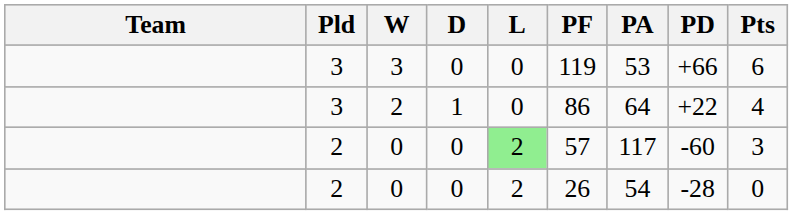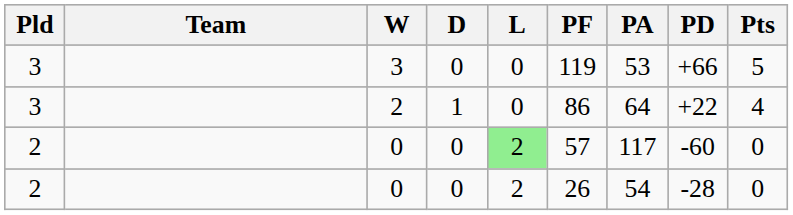columns swapped: (156, 24) <-> (337, 24)
(758, 65) 6 -> (758, 65) 5
(758, 147) 3 -> (758, 147) 0
